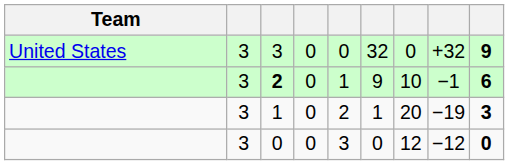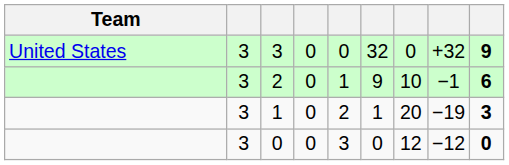(277, 81) bold -> (277, 81) normal
